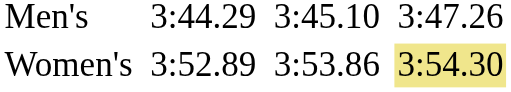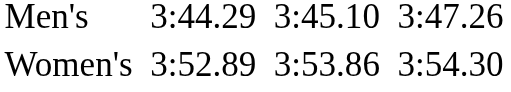(450, 64) khaki background -> (450, 64) no background
